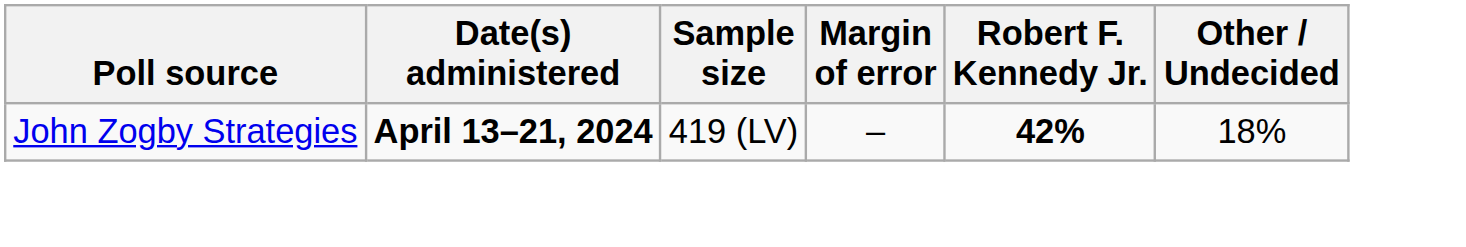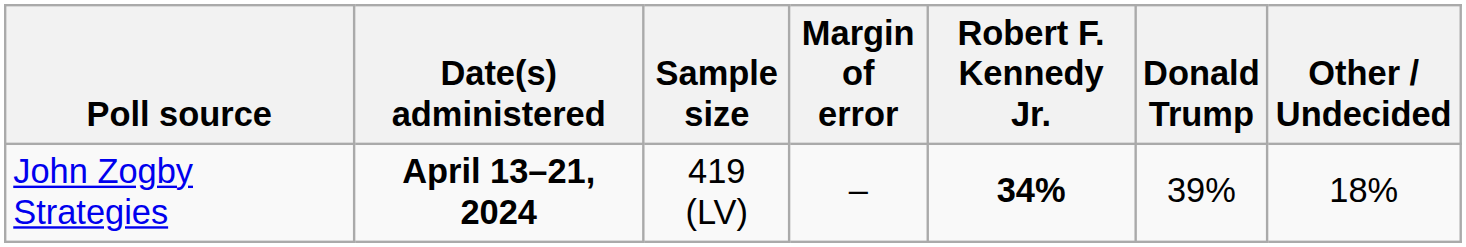+ column: (1201, 94)
(1050, 130) 42% -> (1031, 191) 34%
